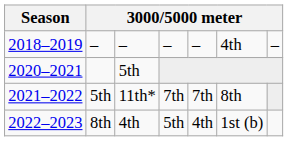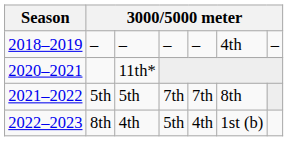(129, 70) 5th -> (137, 70) 11th*
(137, 96) 11th* -> (129, 96) 5th
